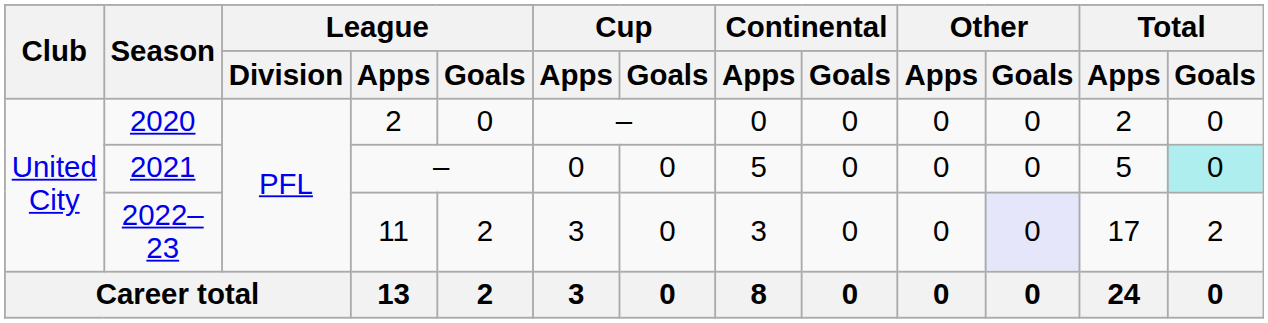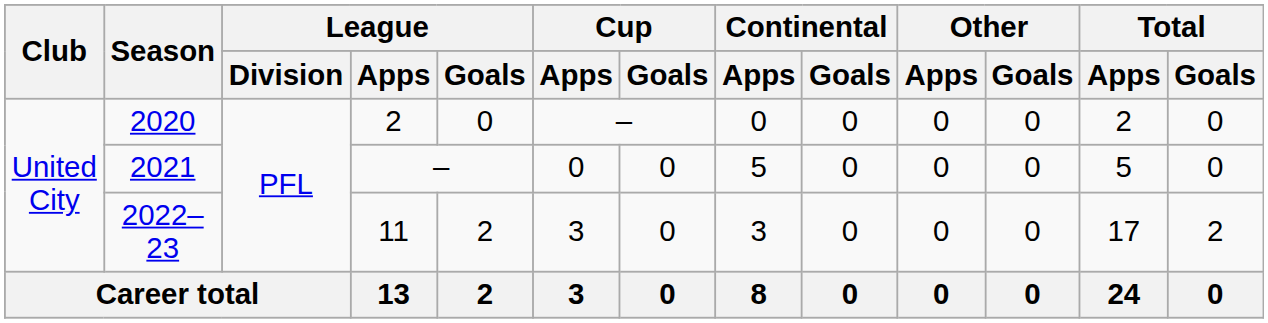(1215, 167) paleturquoise background -> (1215, 167) no background
(1033, 231) lavender background -> (1033, 231) no background
